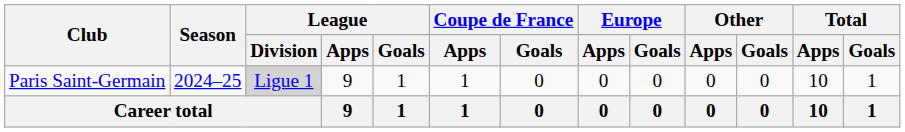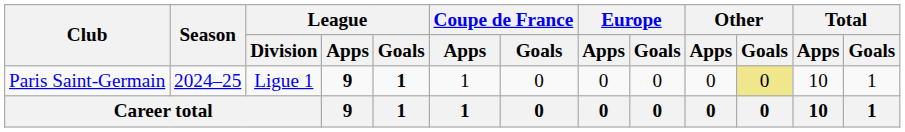(284, 80) lightgrey background -> (284, 80) no background
(348, 80) normal -> (348, 80) bold
(401, 80) normal -> (401, 80) bold
(765, 80) no background -> (765, 80) khaki background
